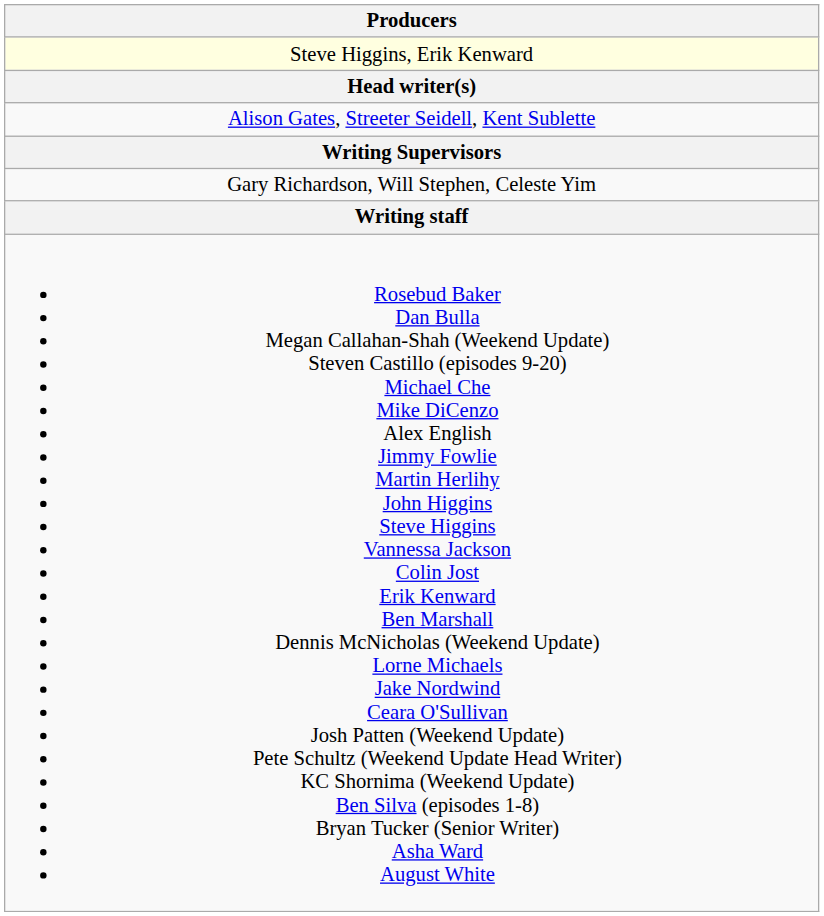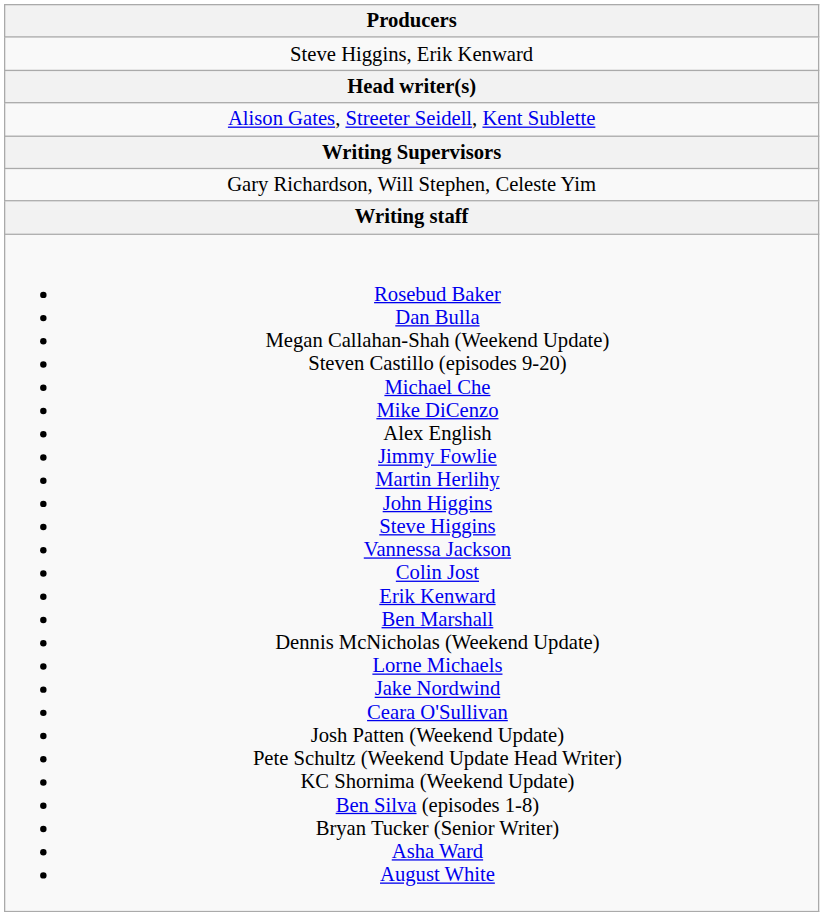(412, 53) lightyellow background -> (412, 53) no background
